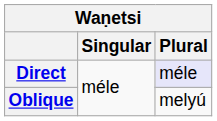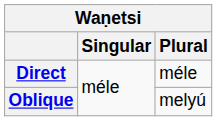(178, 73) lavender background -> (178, 73) no background
